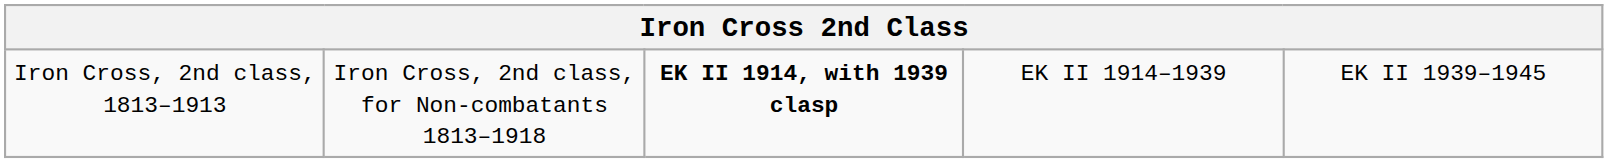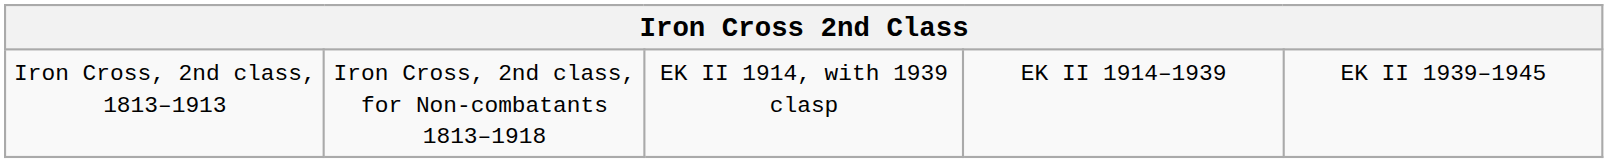(804, 88) bold -> (804, 89) normal
